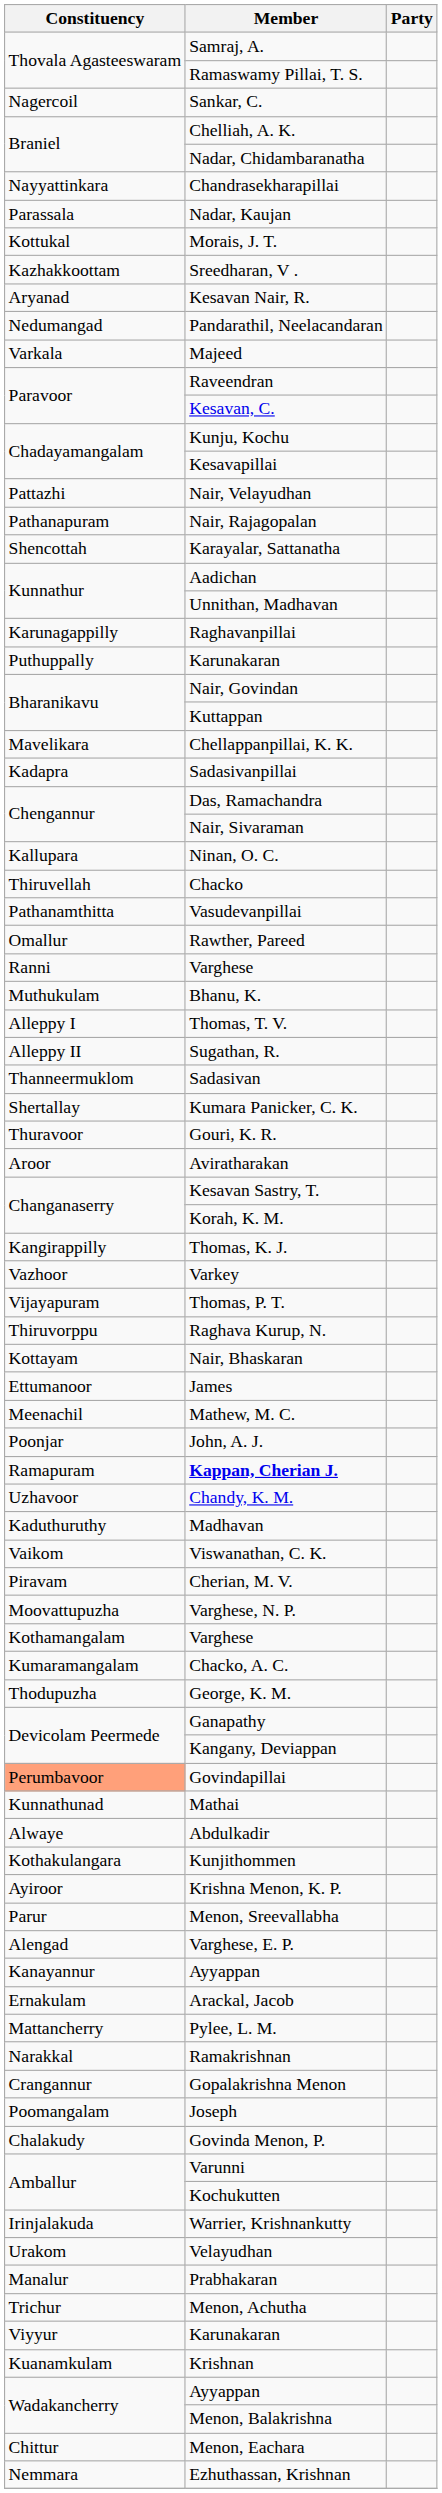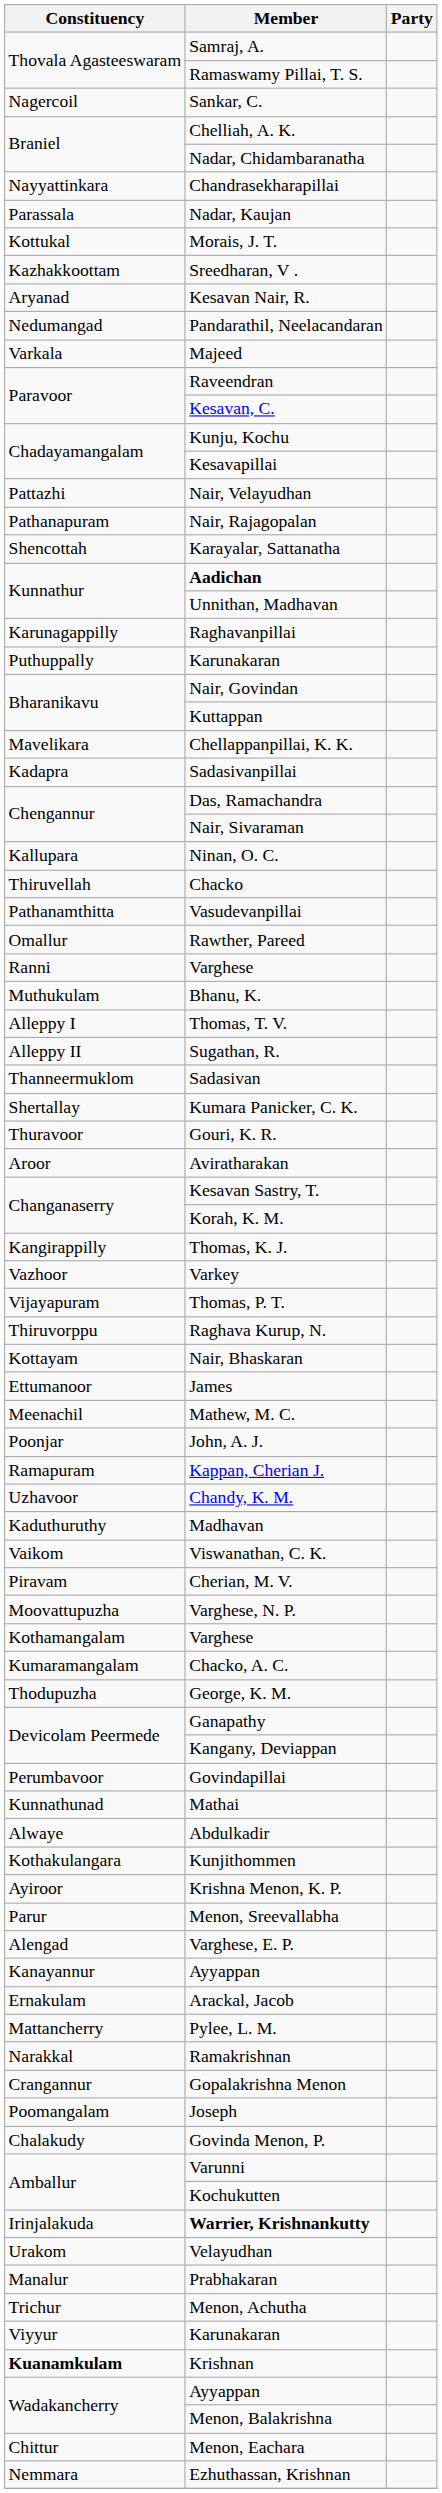(223, 576) normal -> (225, 576) bold
(264, 1469) bold -> (257, 1469) normal
(56, 1776) lightsalmon background -> (56, 1776) no background
(270, 2223) normal -> (279, 2223) bold
(60, 2363) normal -> (65, 2363) bold
